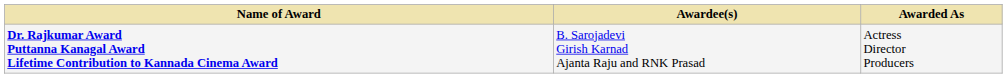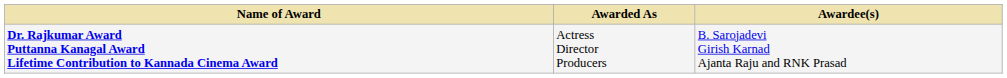columns swapped: (707, 14) <-> (931, 14)
